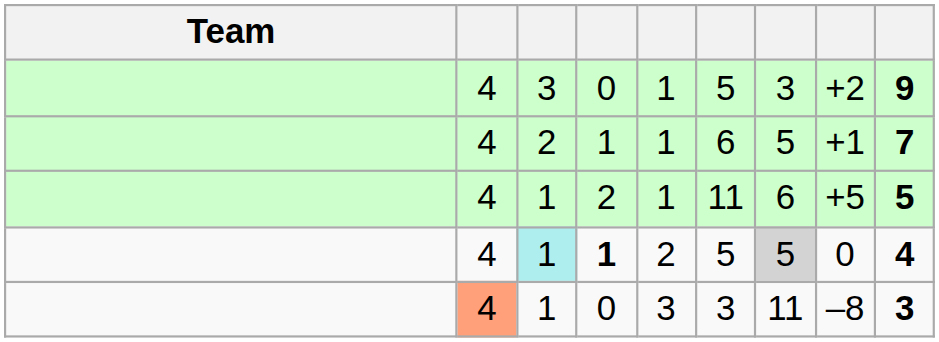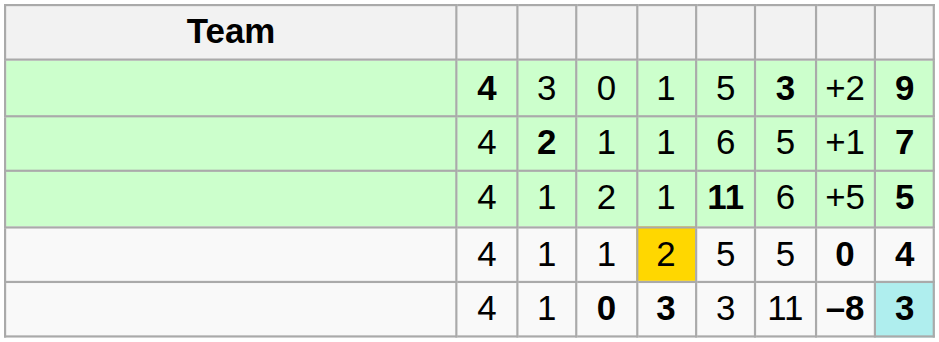(487, 87) normal -> (487, 87) bold
(785, 87) normal -> (785, 87) bold
(547, 142) normal -> (547, 142) bold
(726, 198) normal -> (726, 198) bold
(547, 253) paleturquoise background -> (547, 253) no background
(606, 253) bold -> (606, 253) normal
(666, 253) no background -> (666, 253) gold background
(785, 253) lightgrey background -> (785, 253) no background
(845, 253) normal -> (845, 253) bold
(487, 308) lightsalmon background -> (487, 308) no background
(606, 308) normal -> (606, 308) bold
(666, 308) normal -> (666, 308) bold
(845, 308) normal -> (845, 308) bold
(905, 308) no background -> (905, 308) paleturquoise background
